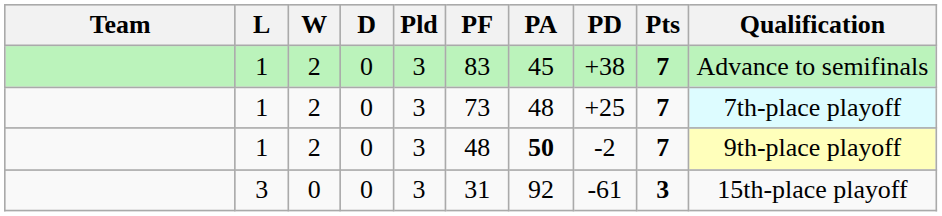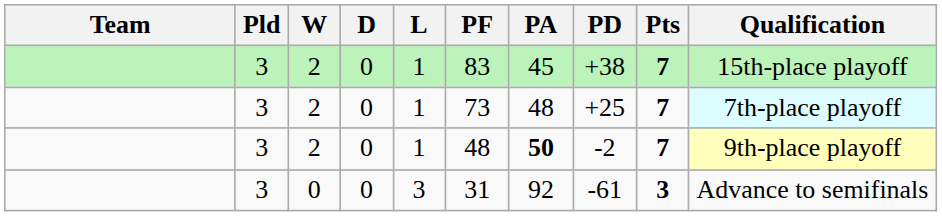columns swapped: (419, 25) <-> (262, 25)
(812, 66) Advance to semifinals -> (812, 66) 15th-place playoff
(812, 189) 15th-place playoff -> (812, 189) Advance to semifinals
